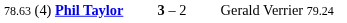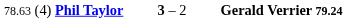(277, 10) normal -> (282, 10) bold
